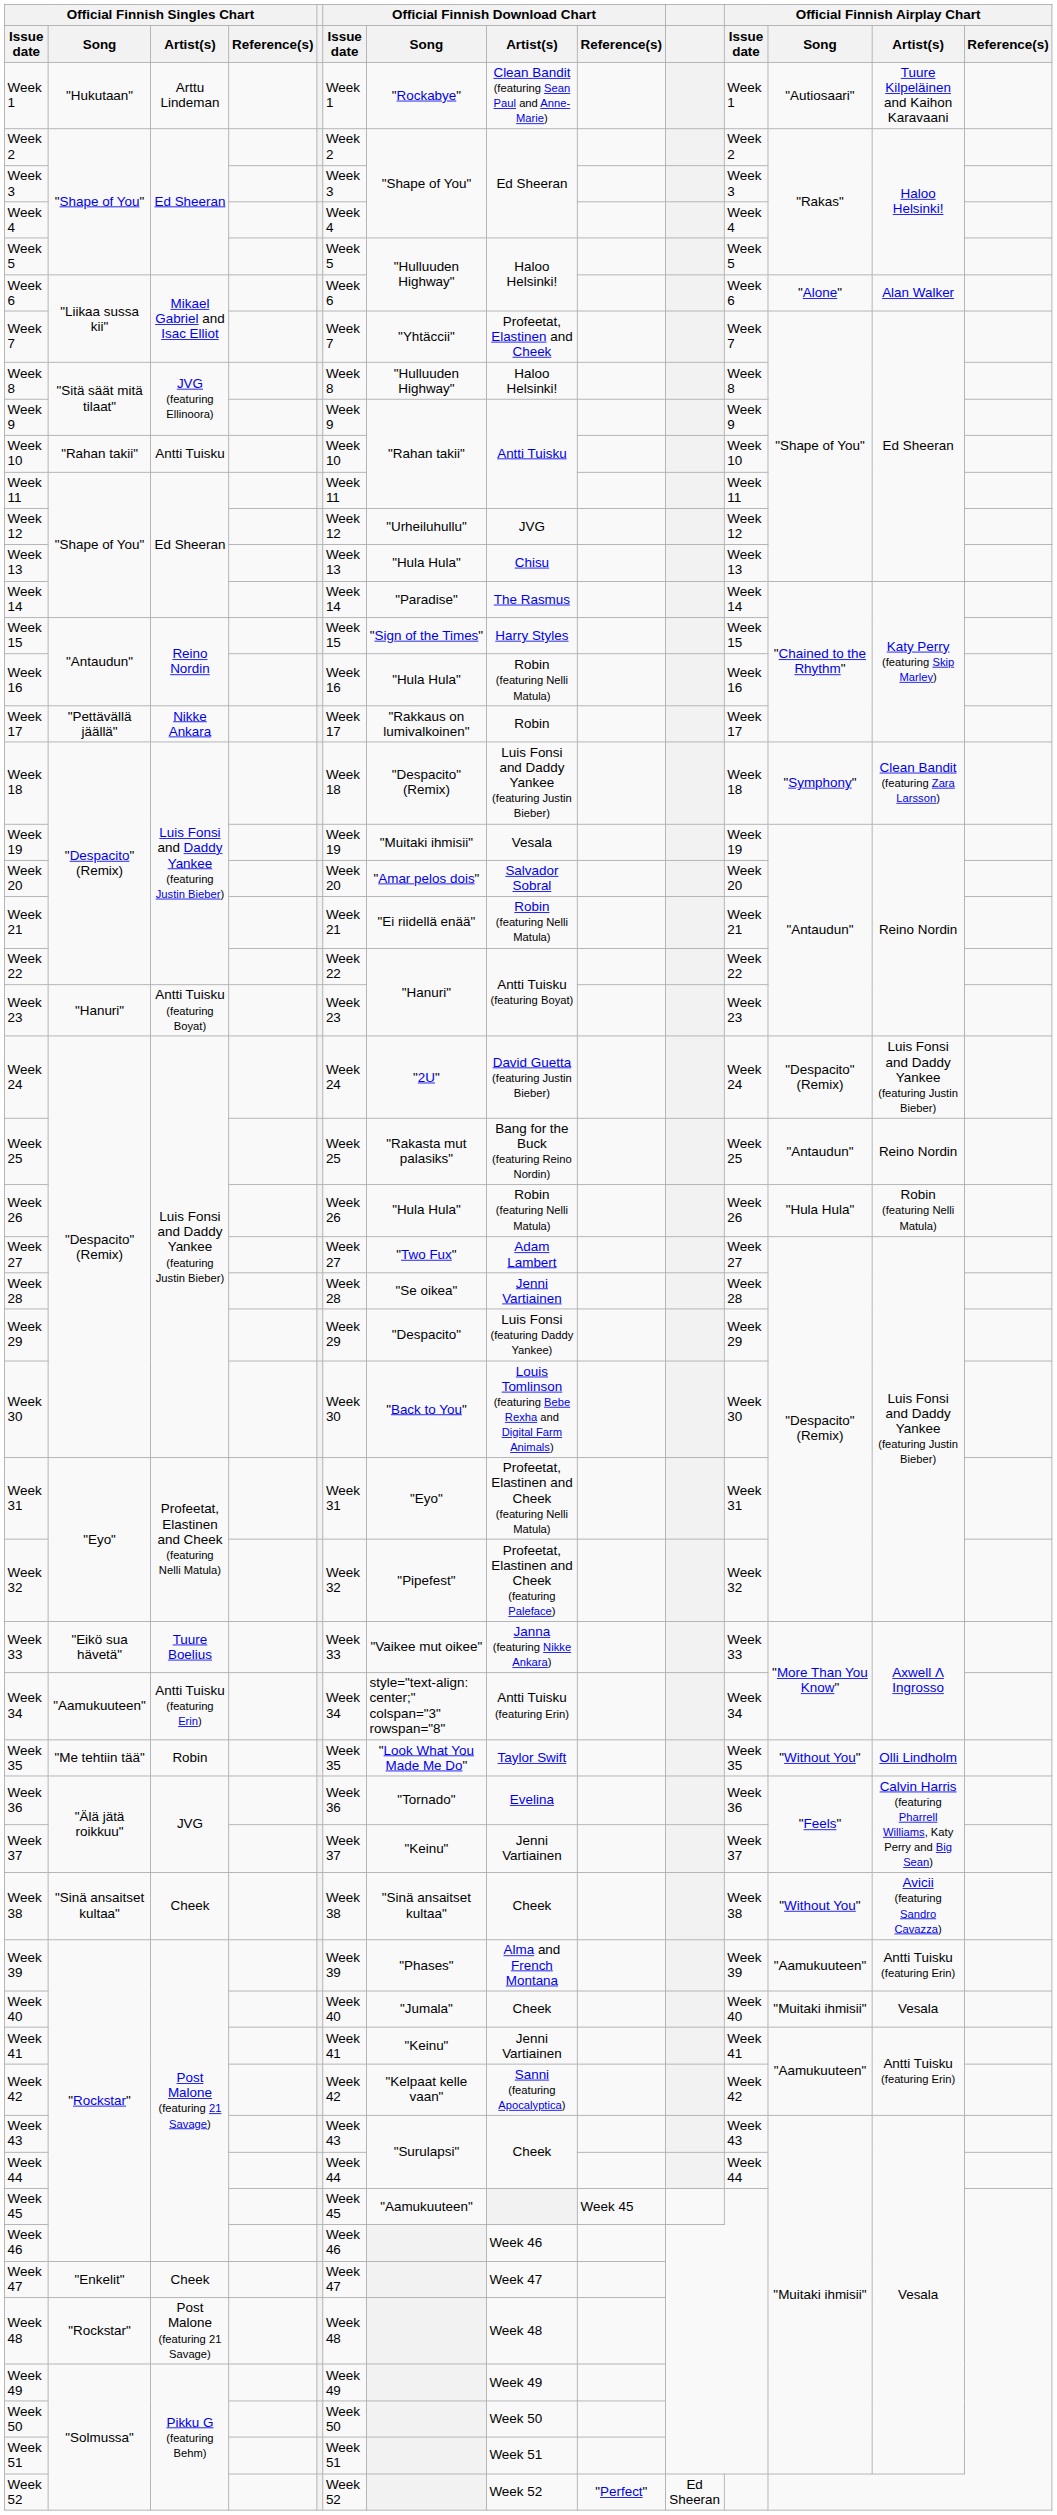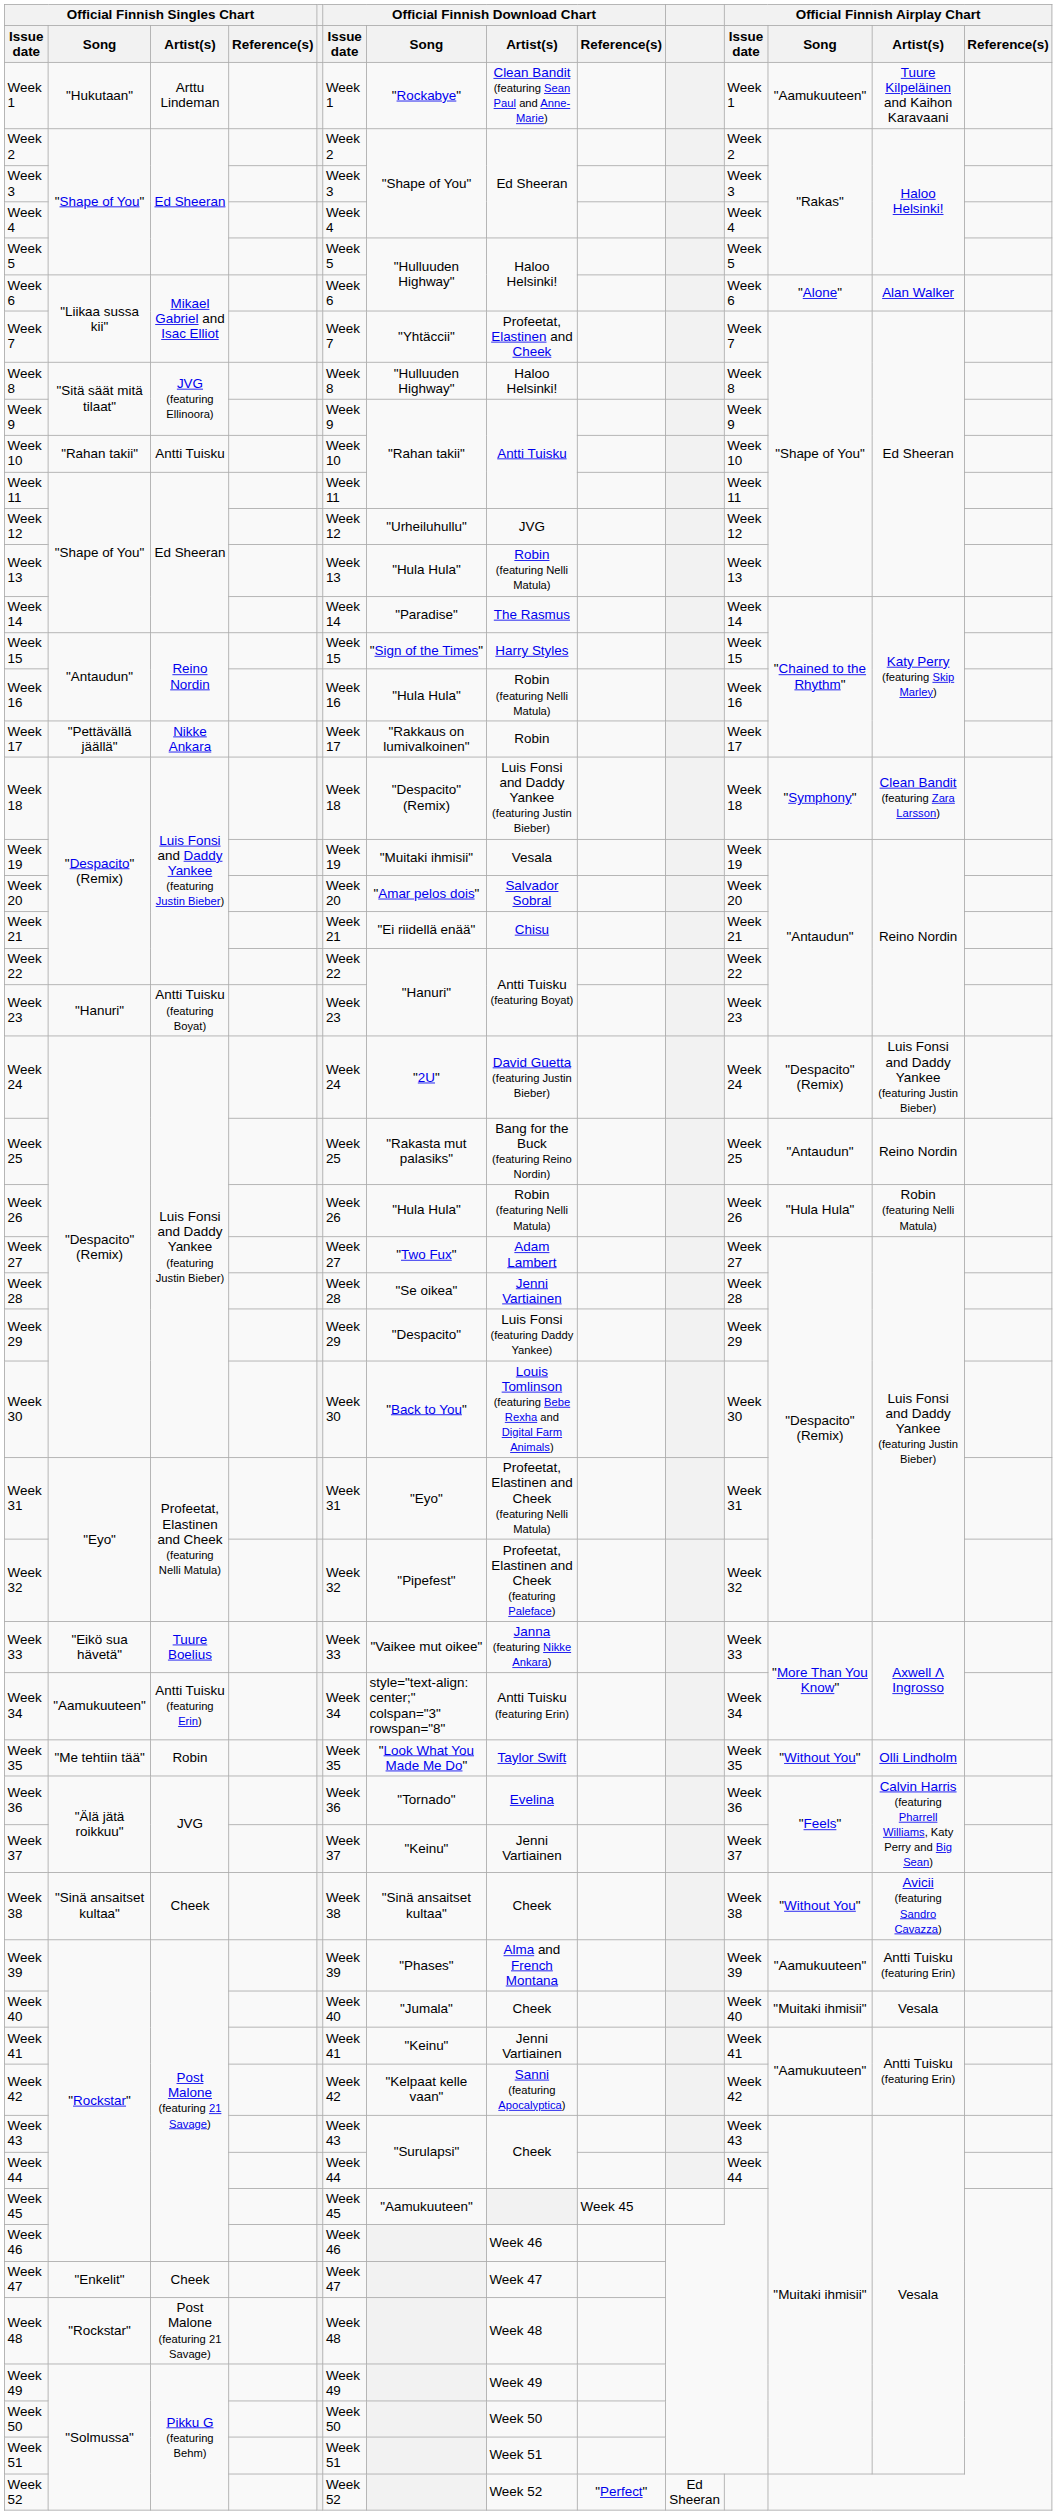(820, 95) "Autiosaari" -> (820, 95) "Aamukuuteen"
(532, 563) Chisu -> (532, 570) Robin (featuring Nelli Matula)
(532, 922) Robin (featuring Nelli Matula) -> (532, 930) Chisu
